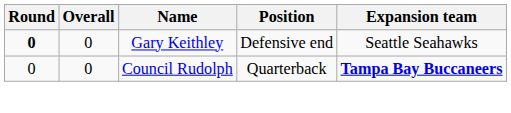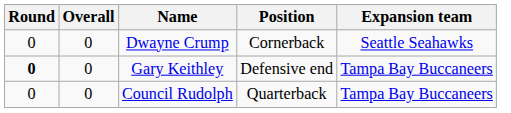+ row: (177, 42)
(422, 42) Seattle Seahawks -> (417, 68) Tampa Bay Buccaneers
(422, 68) bold -> (417, 94) normal
